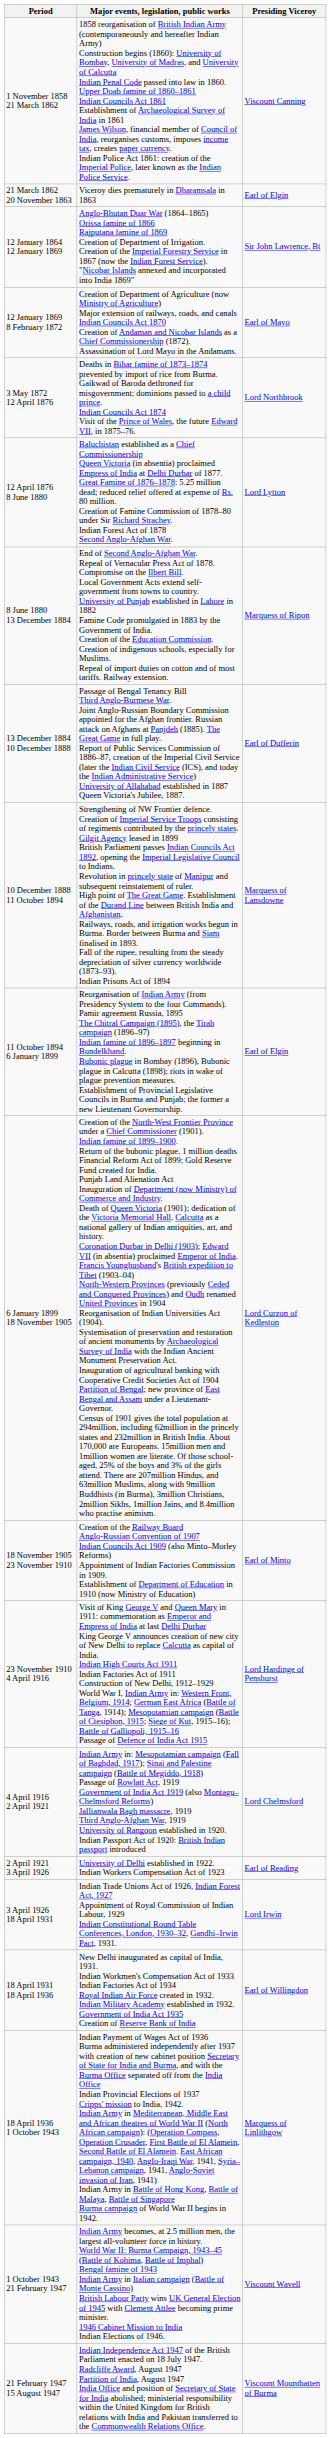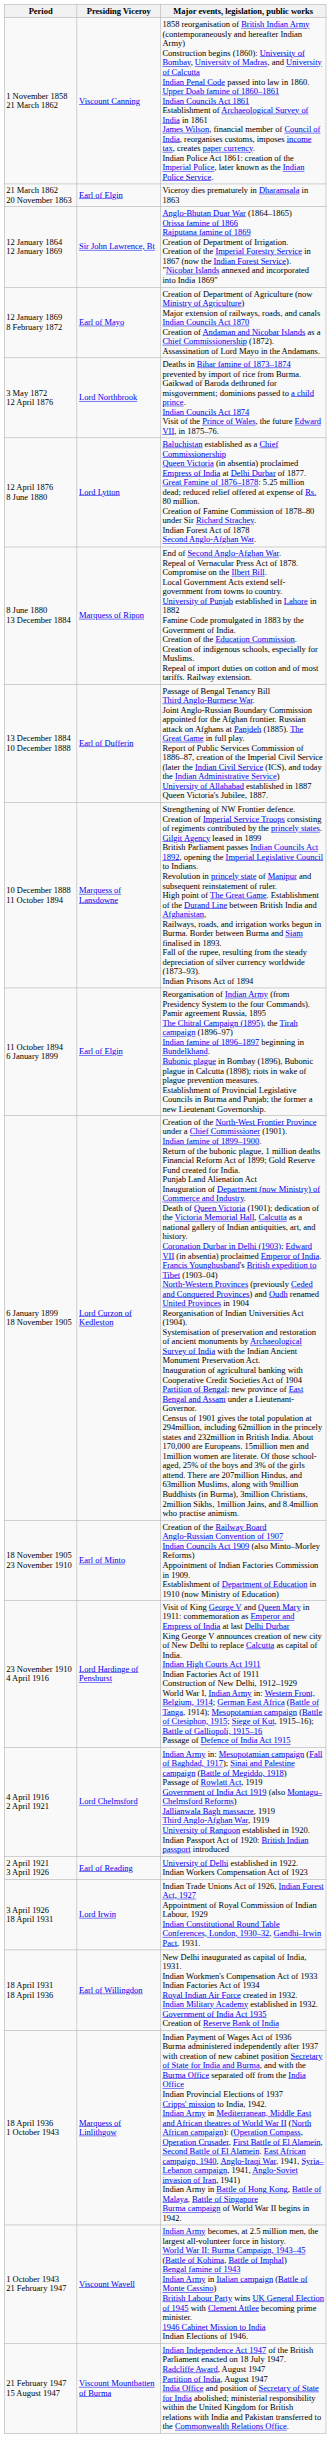columns swapped: (284, 11) <-> (160, 11)
